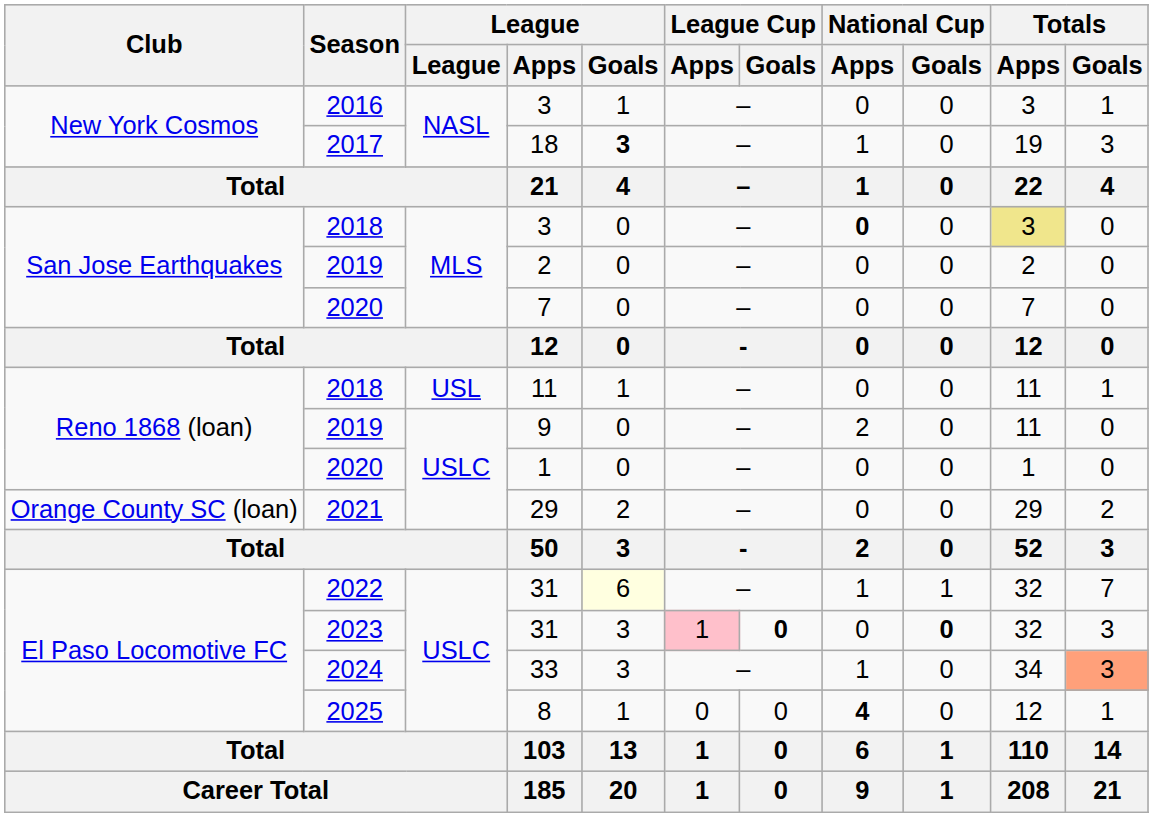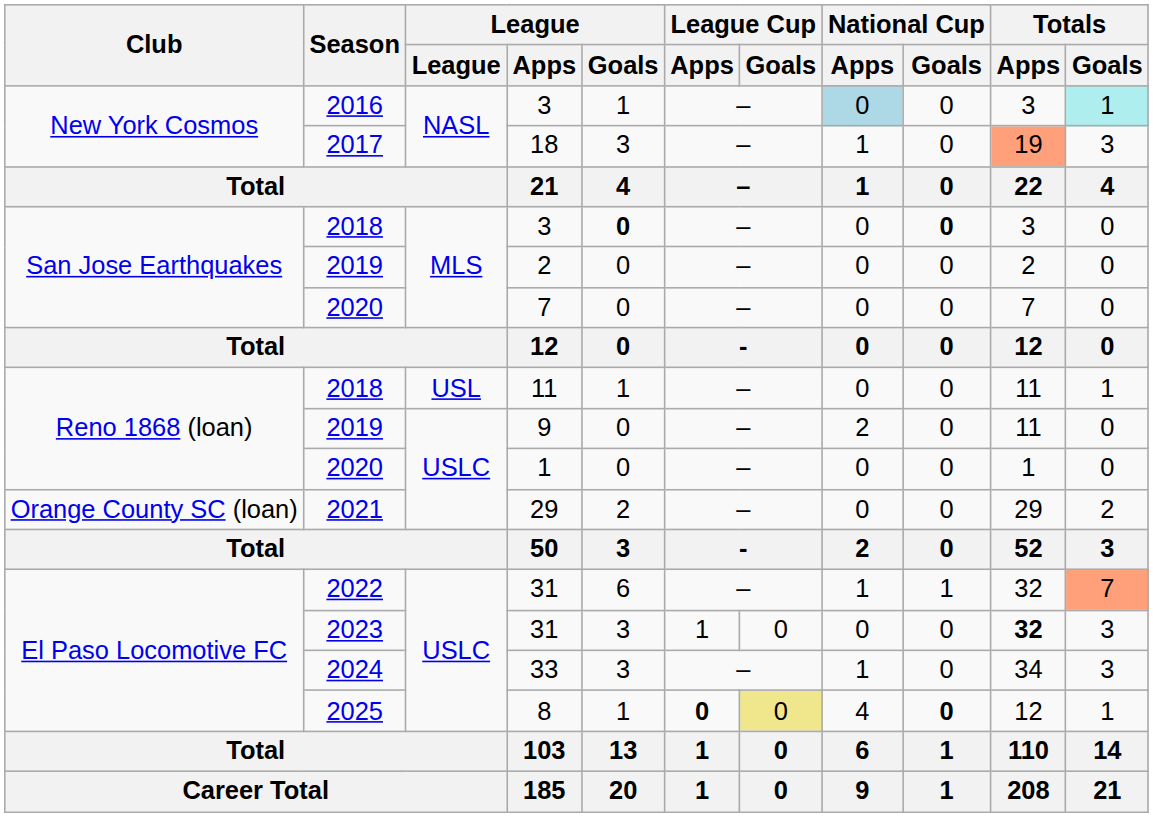(862, 105) no background -> (862, 105) lightblue background
(1107, 105) no background -> (1107, 105) paleturquoise background
(623, 145) bold -> (623, 145) normal
(1028, 145) no background -> (1028, 145) lightsalmon background
(623, 226) normal -> (623, 226) bold
(862, 226) bold -> (862, 226) normal
(947, 226) normal -> (947, 226) bold
(1028, 226) khaki background -> (1028, 226) no background
(623, 589) lightyellow background -> (623, 589) no background
(1107, 589) no background -> (1107, 589) lightsalmon background
(702, 629) pink background -> (702, 629) no background
(781, 629) bold -> (781, 629) normal
(947, 629) bold -> (947, 629) normal
(1028, 629) normal -> (1028, 629) bold
(1107, 670) lightsalmon background -> (1107, 670) no background
(702, 710) normal -> (702, 710) bold
(781, 710) no background -> (781, 710) khaki background
(862, 710) bold -> (862, 710) normal
(947, 710) normal -> (947, 710) bold
